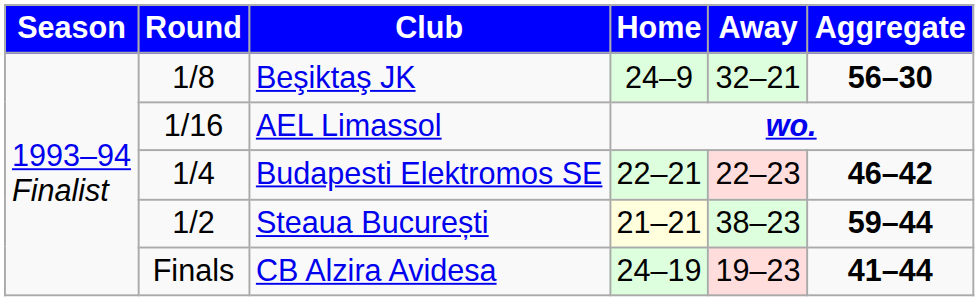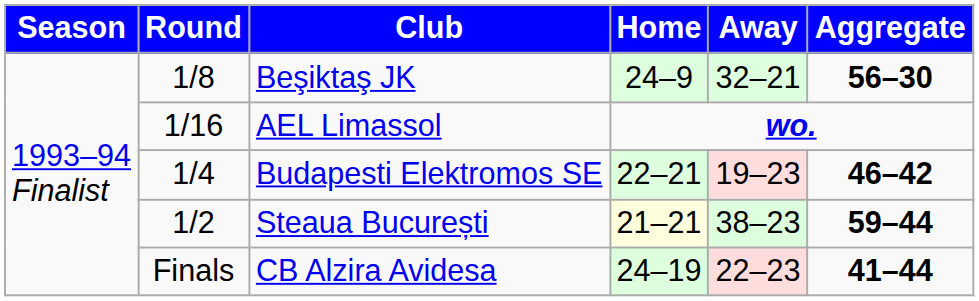(758, 174) 22–23 -> (758, 174) 19–23
(758, 271) 19–23 -> (758, 271) 22–23
